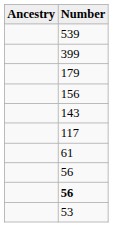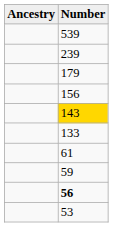(70, 53) 399 -> (70, 53) 239
(70, 113) no background -> (70, 113) gold background
(70, 133) 117 -> (70, 133) 133
(67, 172) 56 -> (67, 172) 59
